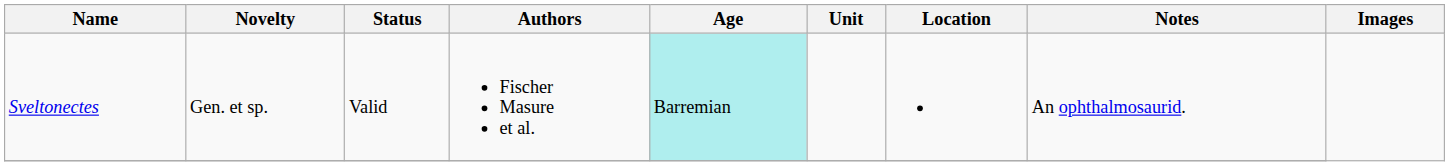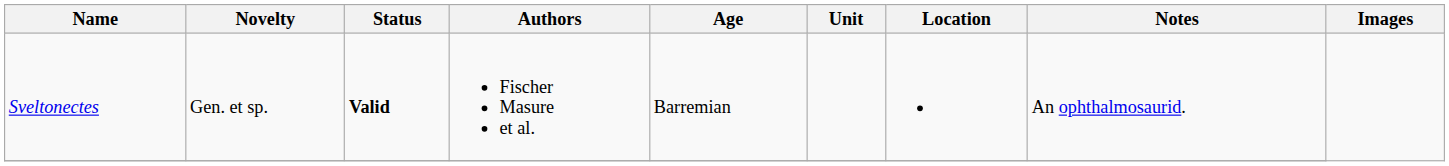(368, 107) normal -> (369, 107) bold
(692, 107) paleturquoise background -> (692, 107) no background
